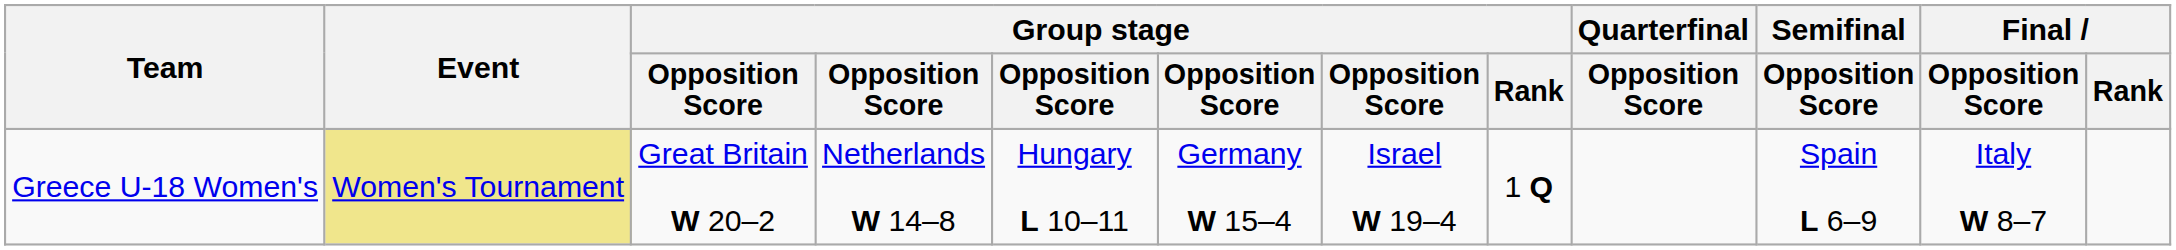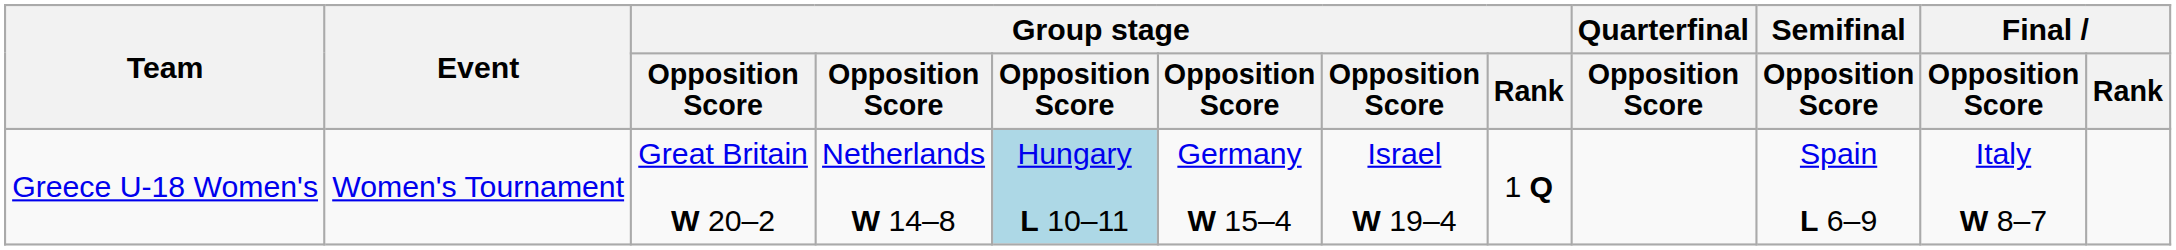(478, 187) khaki background -> (478, 187) no background
(1075, 187) no background -> (1075, 187) lightblue background
